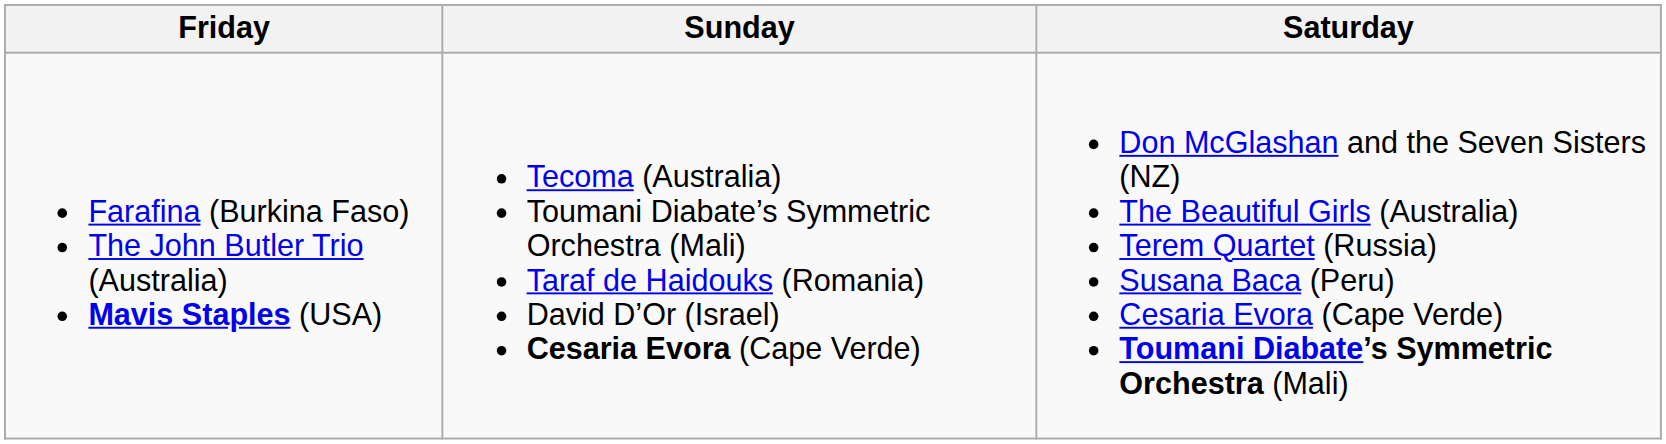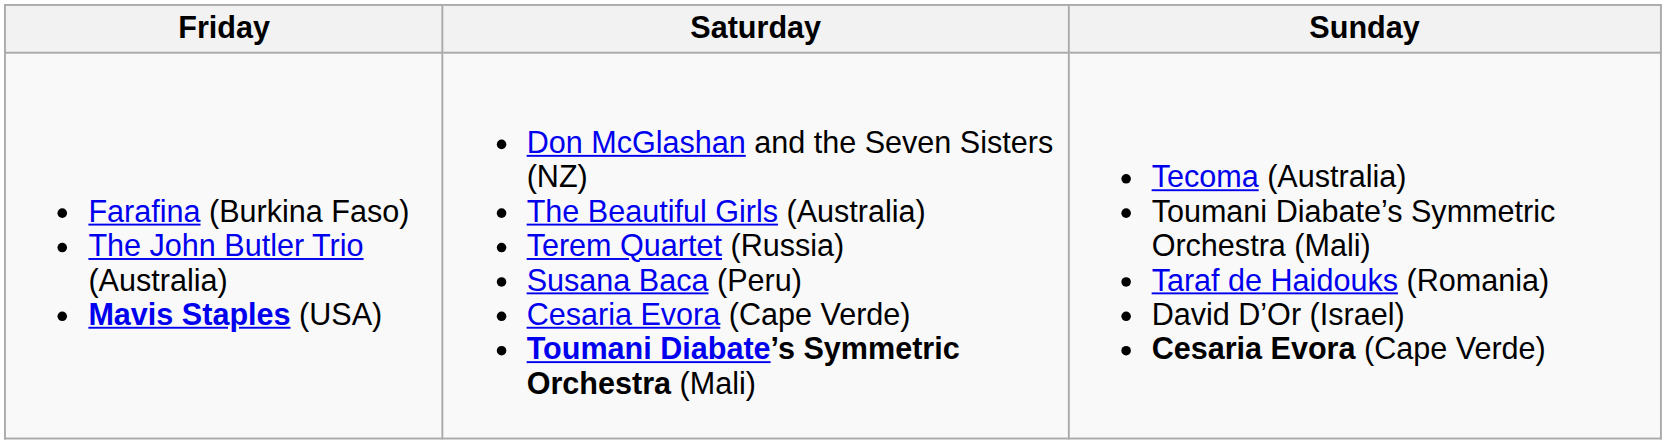columns swapped: (1348, 28) <-> (740, 28)
